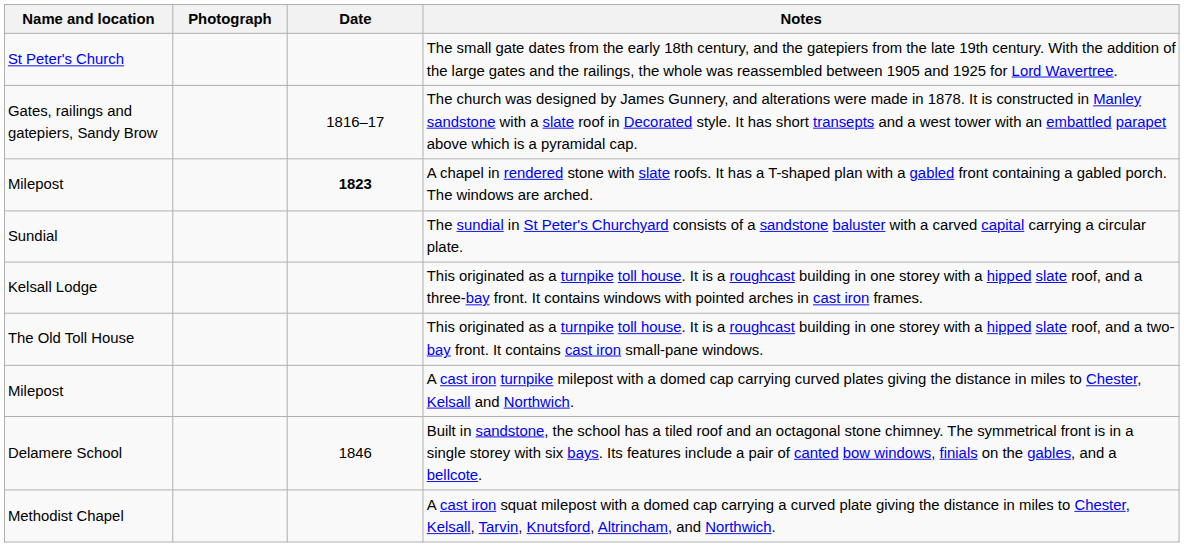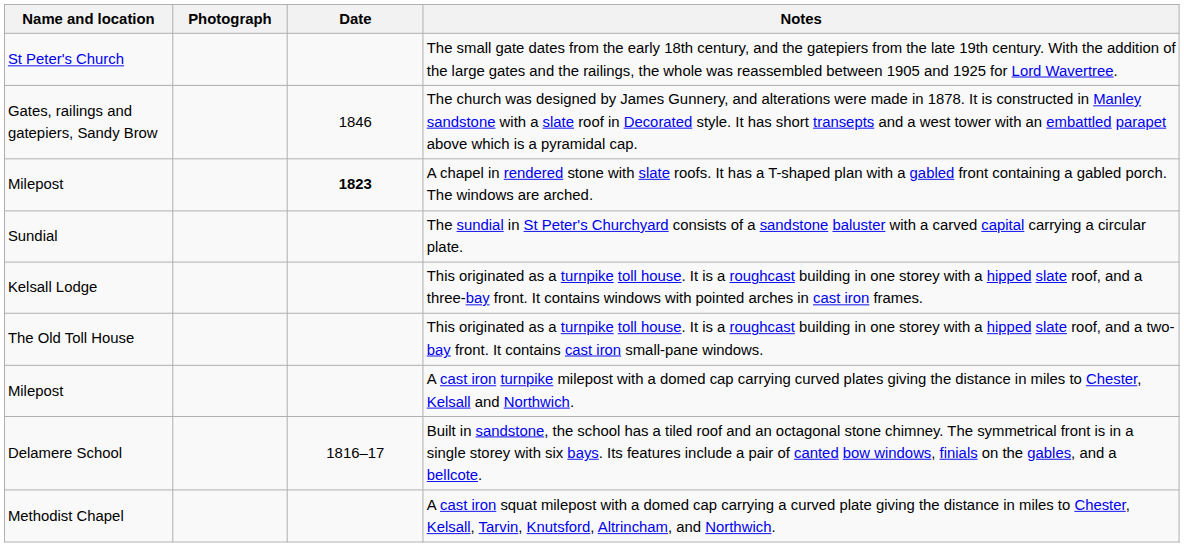(355, 122) 1816–17 -> (355, 122) 1846
(355, 453) 1846 -> (355, 453) 1816–17
